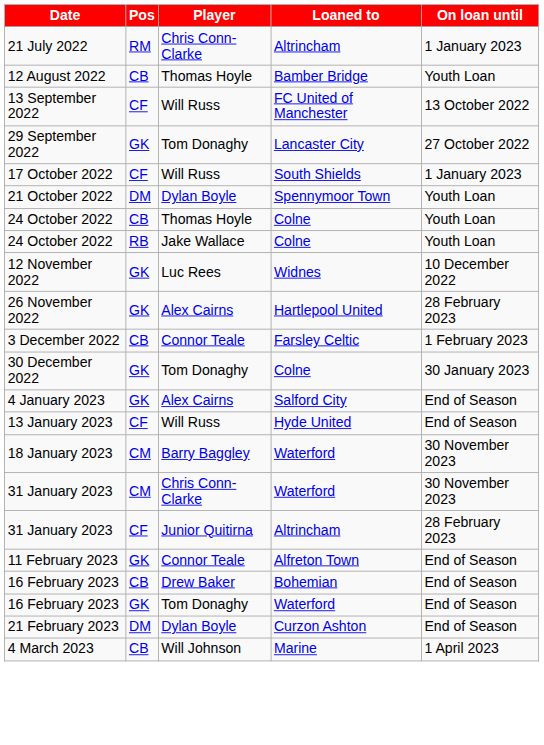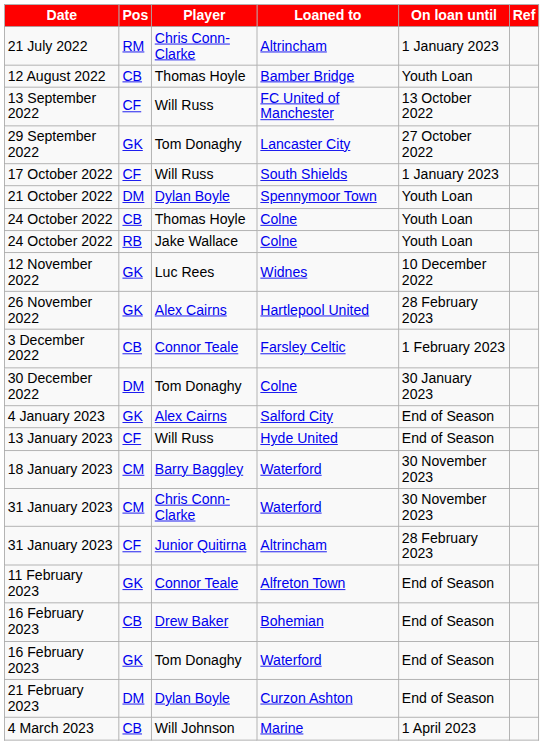+ column: (524, 15)
(139, 370) GK -> (133, 386) DM
